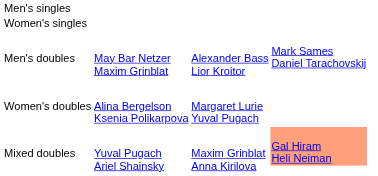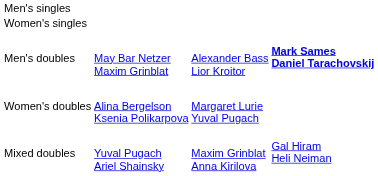(319, 57) normal -> (323, 57) bold
(301, 152) lightsalmon background -> (301, 152) no background
